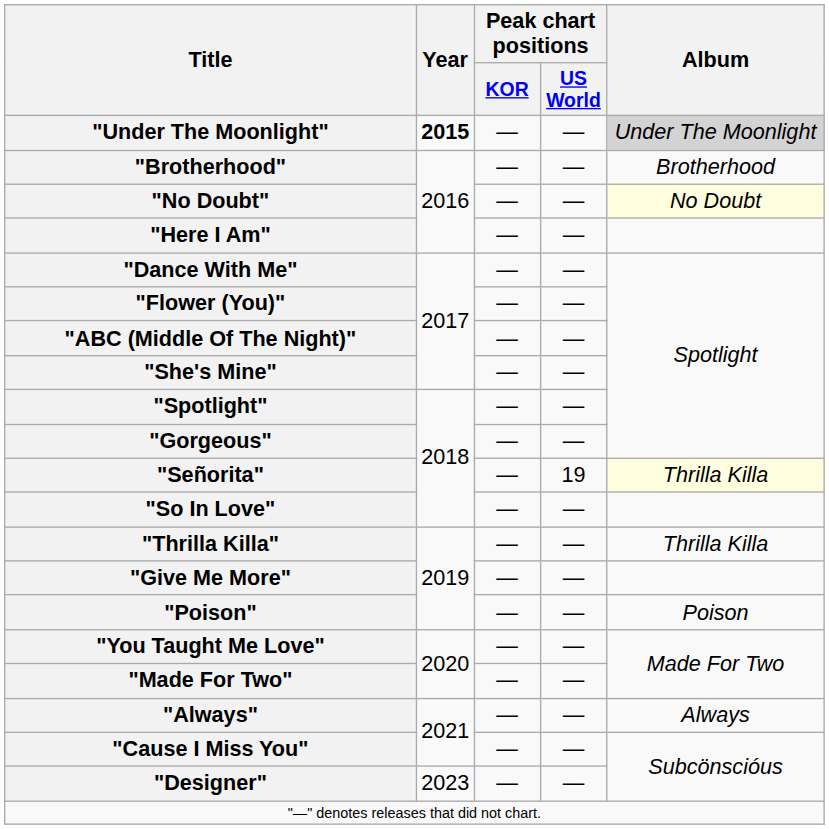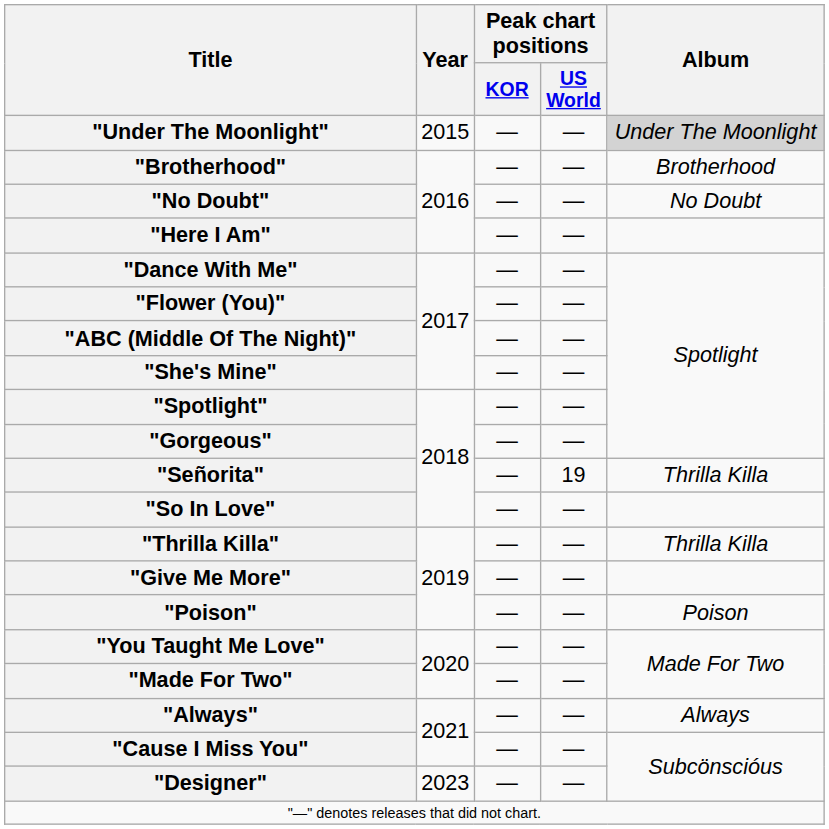(445, 132) bold -> (445, 132) normal
(716, 201) lightyellow background -> (716, 201) no background
(716, 475) lightyellow background -> (716, 475) no background
